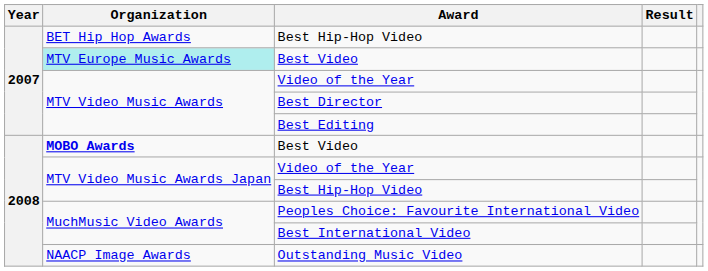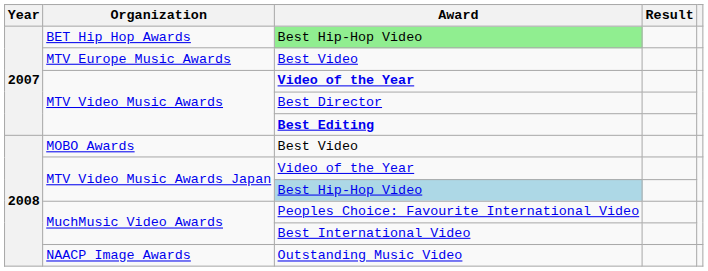(350, 37) no background -> (350, 37) lightgreen background
(139, 59) paleturquoise background -> (139, 59) no background
(346, 81) normal -> (346, 81) bold
(326, 125) normal -> (326, 125) bold
(90, 146) bold -> (90, 146) normal
(350, 190) no background -> (350, 190) lightblue background
